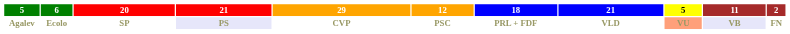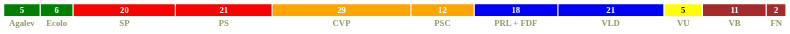(224, 23) lavender background -> (224, 23) no background
(683, 23) lightsalmon background -> (683, 23) no background
(735, 23) lavender background -> (735, 23) no background
